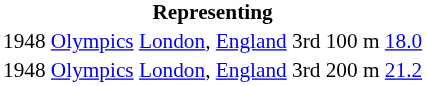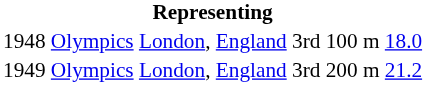(24, 70) 1948 -> (24, 70) 1949
